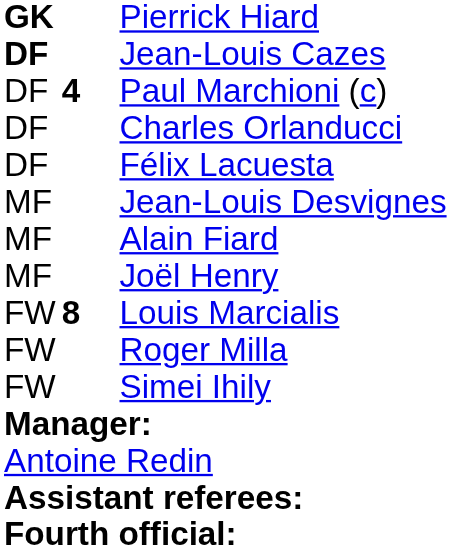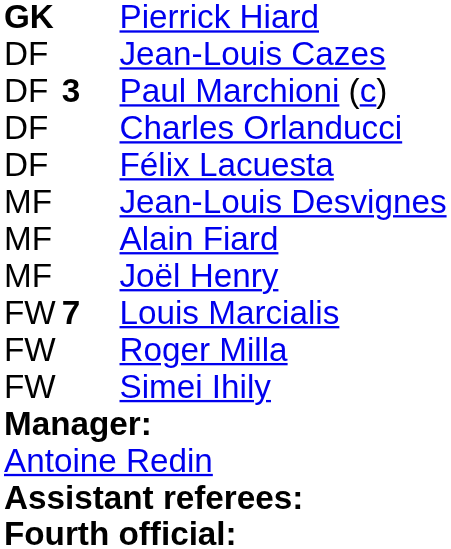(26, 53) bold -> (26, 53) normal
(71, 90) 4 -> (71, 90) 3
(71, 312) 8 -> (71, 312) 7
